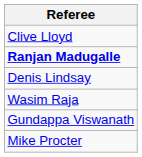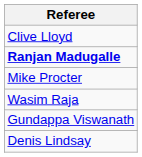(49, 78) Denis Lindsay -> (45, 78) Mike Procter
(45, 141) Mike Procter -> (49, 141) Denis Lindsay
